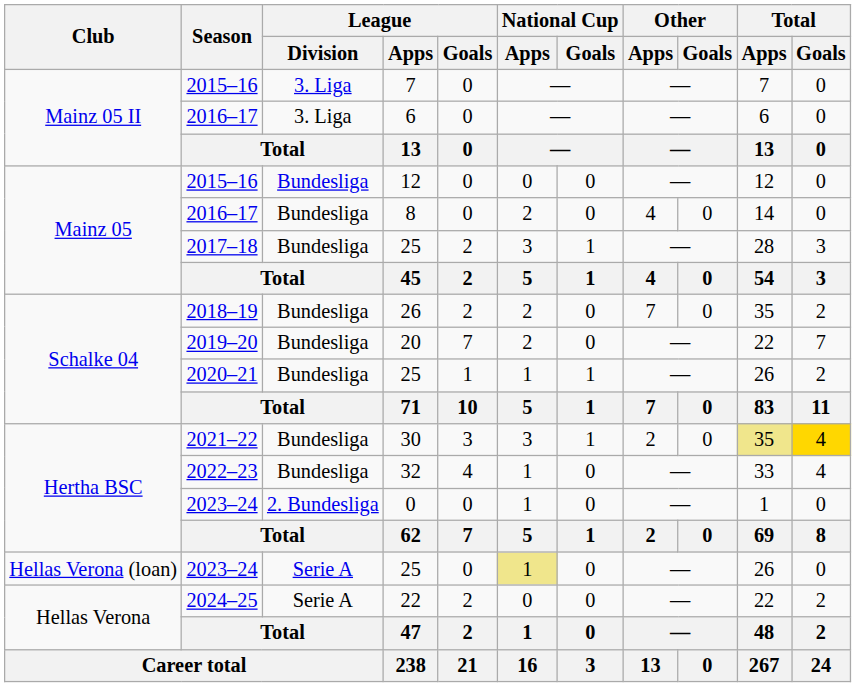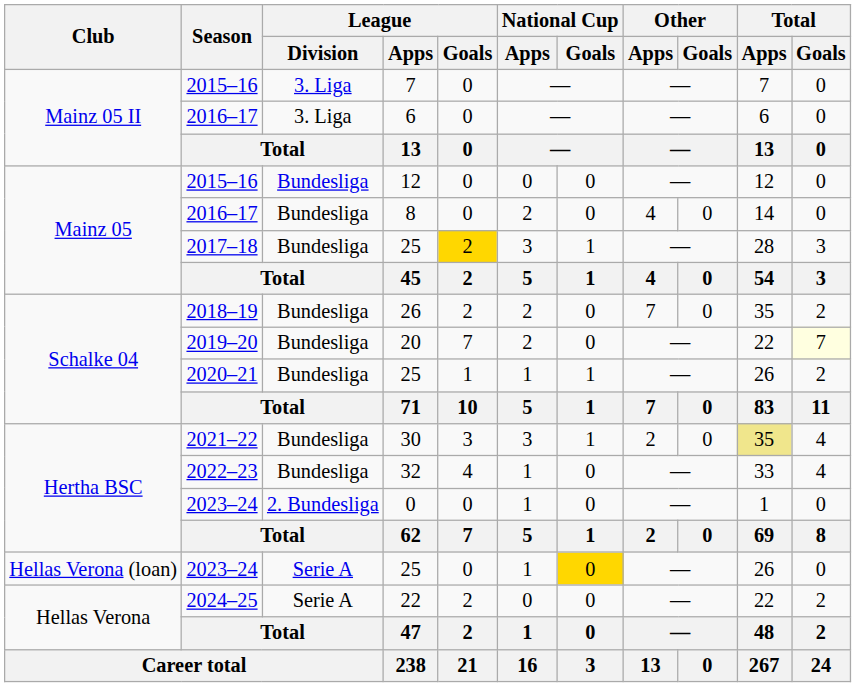(467, 246) no background -> (467, 246) gold background
(821, 342) no background -> (821, 342) lightyellow background
(821, 439) gold background -> (821, 439) no background
(527, 568) khaki background -> (527, 568) no background
(590, 568) no background -> (590, 568) gold background
